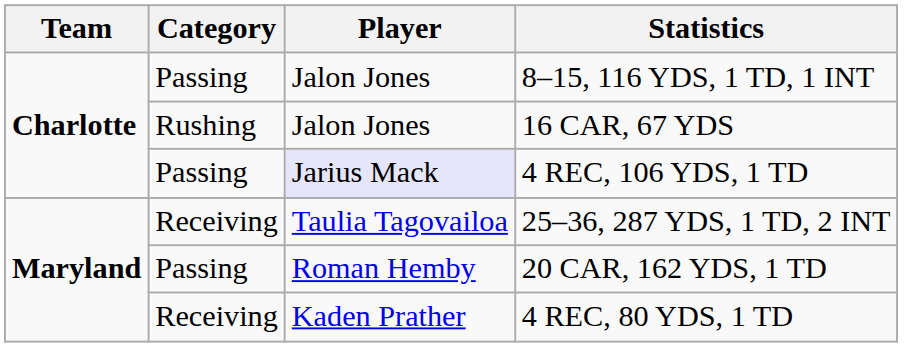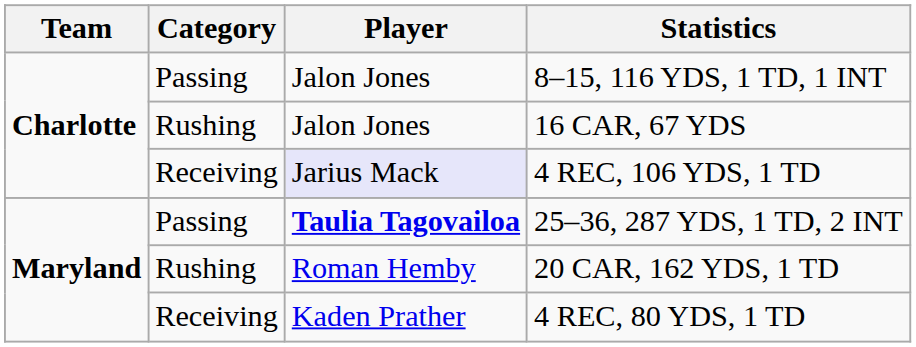(201, 172) Passing -> (217, 172) Receiving
(217, 220) Receiving -> (201, 220) Passing
(400, 220) normal -> (406, 220) bold
(201, 268) Passing -> (206, 268) Rushing
